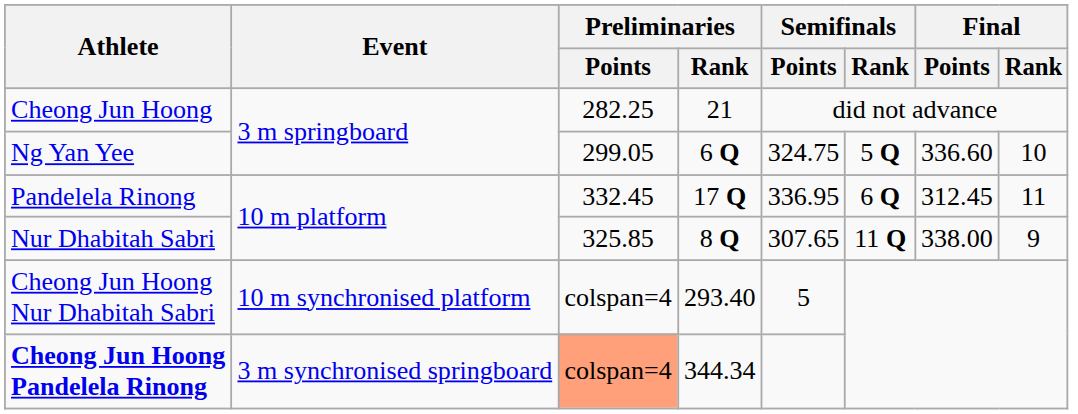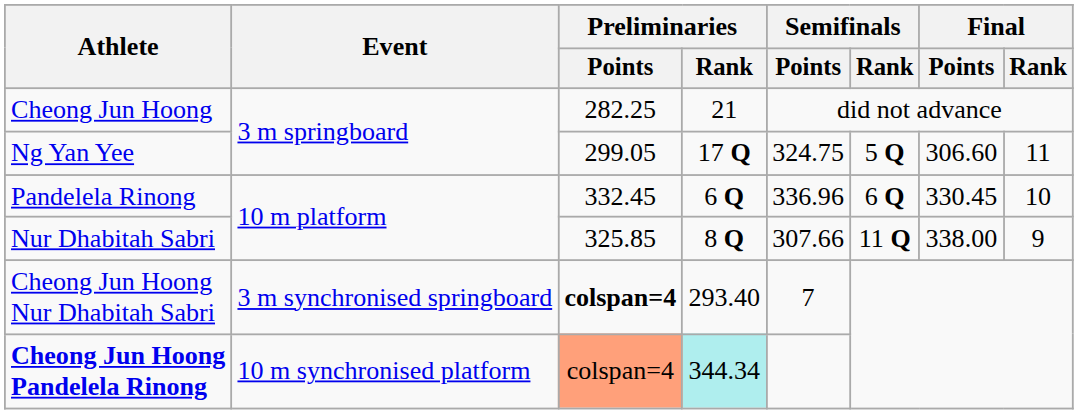(720, 153) 6 Q -> (724, 153) 17 Q
(957, 153) 336.60 -> (961, 153) 306.60
(1034, 153) 10 -> (1038, 153) 11
(720, 196) 17 Q -> (724, 196) 6 Q
(804, 196) 336.95 -> (808, 196) 336.96
(957, 196) 312.45 -> (961, 196) 330.45
(1034, 196) 11 -> (1038, 196) 10
(804, 239) 307.65 -> (808, 239) 307.66
(384, 297) 10 m synchronised platform -> (395, 297) 3 m synchronised springboard
(618, 297) normal -> (620, 297) bold
(804, 297) 5 -> (808, 297) 7
(395, 371) 3 m synchronised springboard -> (384, 371) 10 m synchronised platform
(720, 371) no background -> (724, 371) paleturquoise background
